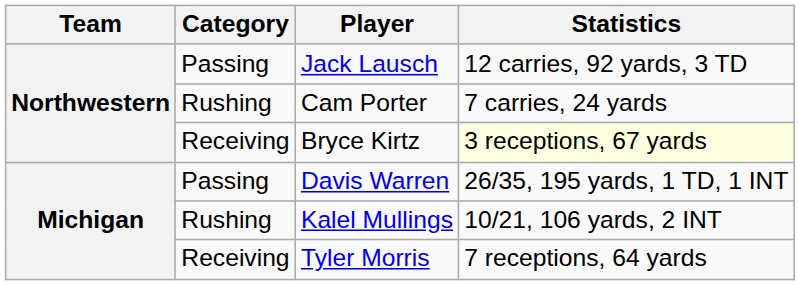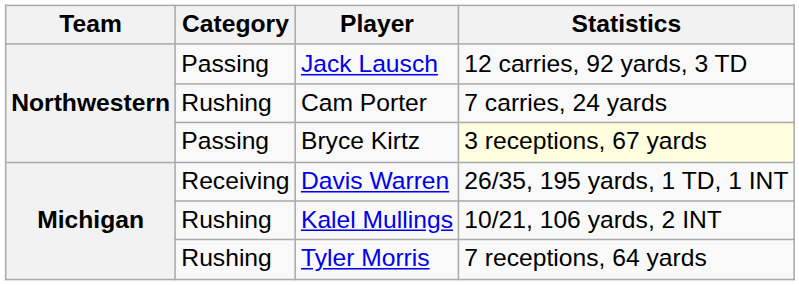(235, 141) Receiving -> (225, 141) Passing
(225, 180) Passing -> (235, 180) Receiving
(235, 259) Receiving -> (227, 259) Rushing
